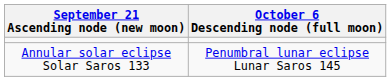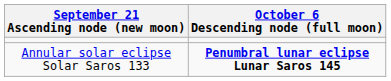(287, 59) normal -> (287, 59) bold
